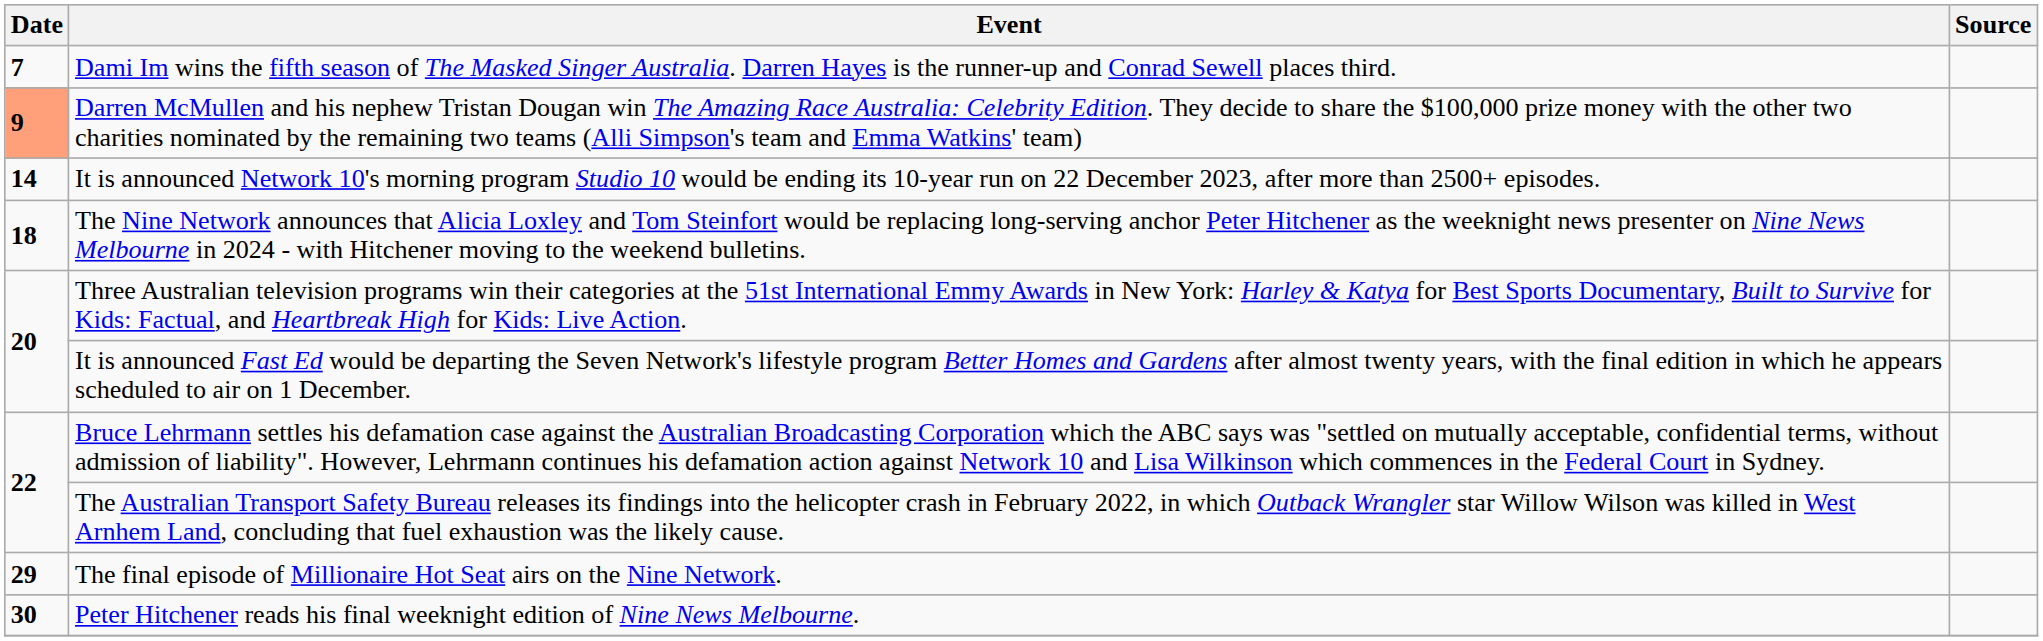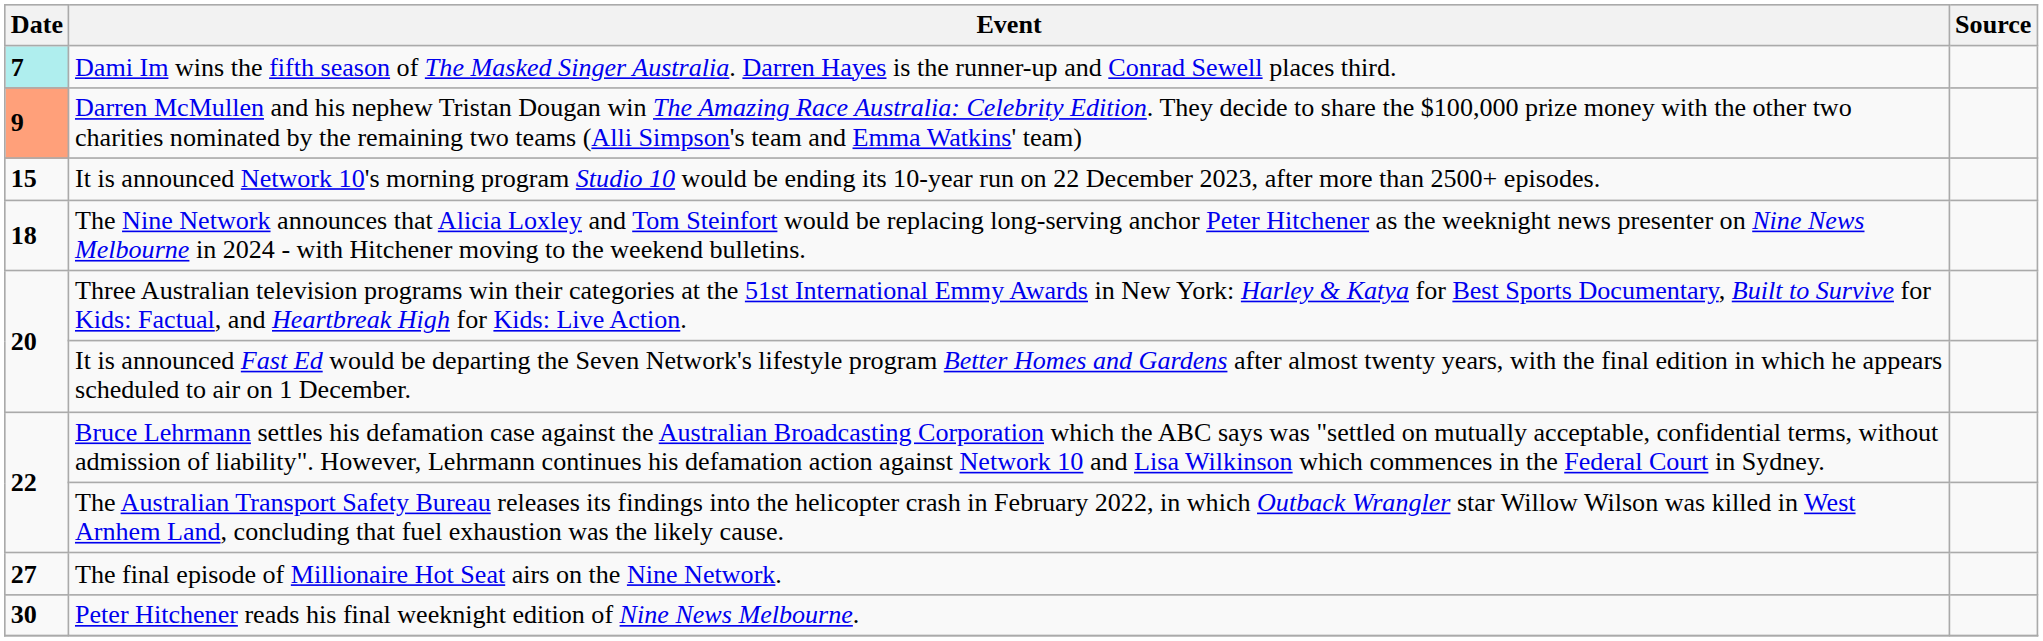(17, 66) no background -> (17, 66) paleturquoise background
(24, 178) 14 -> (24, 178) 15
(24, 573) 29 -> (24, 573) 27
